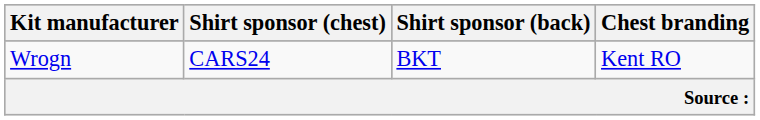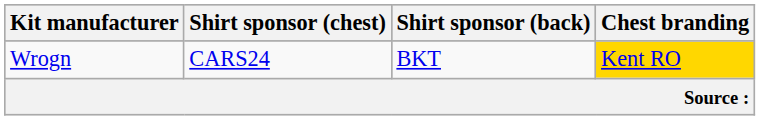(641, 59) no background -> (641, 59) gold background
